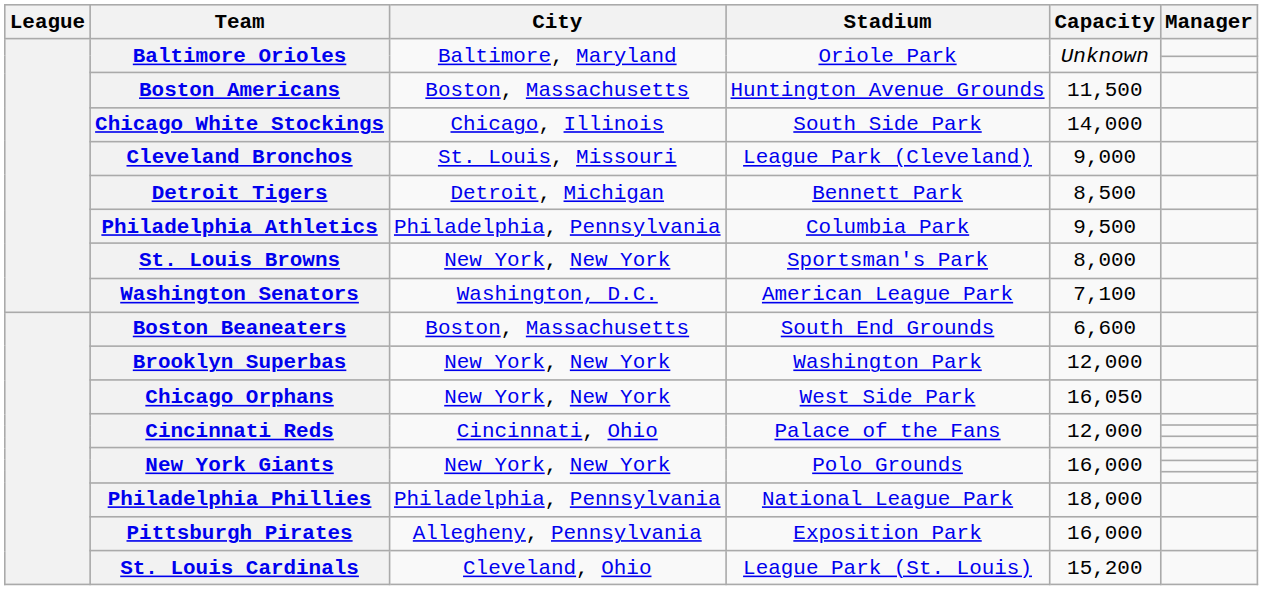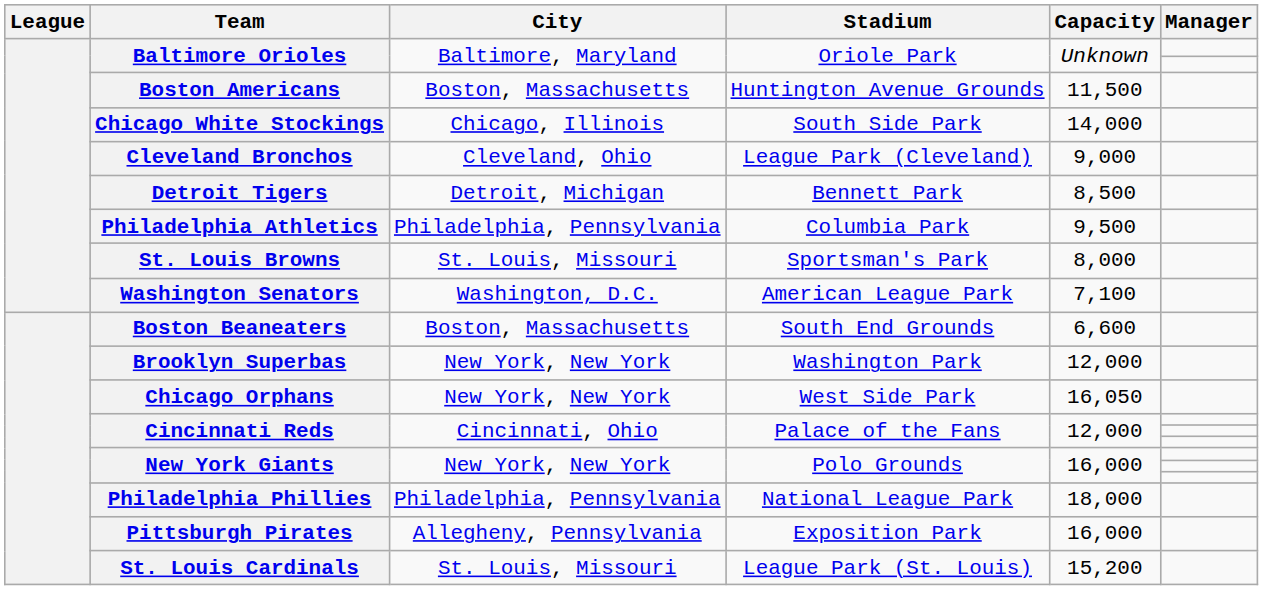(557, 158) St. Louis, Missouri -> (557, 158) Cleveland, Ohio
(557, 261) New York, New York -> (557, 261) St. Louis, Missouri
(557, 568) Cleveland, Ohio -> (557, 568) St. Louis, Missouri
